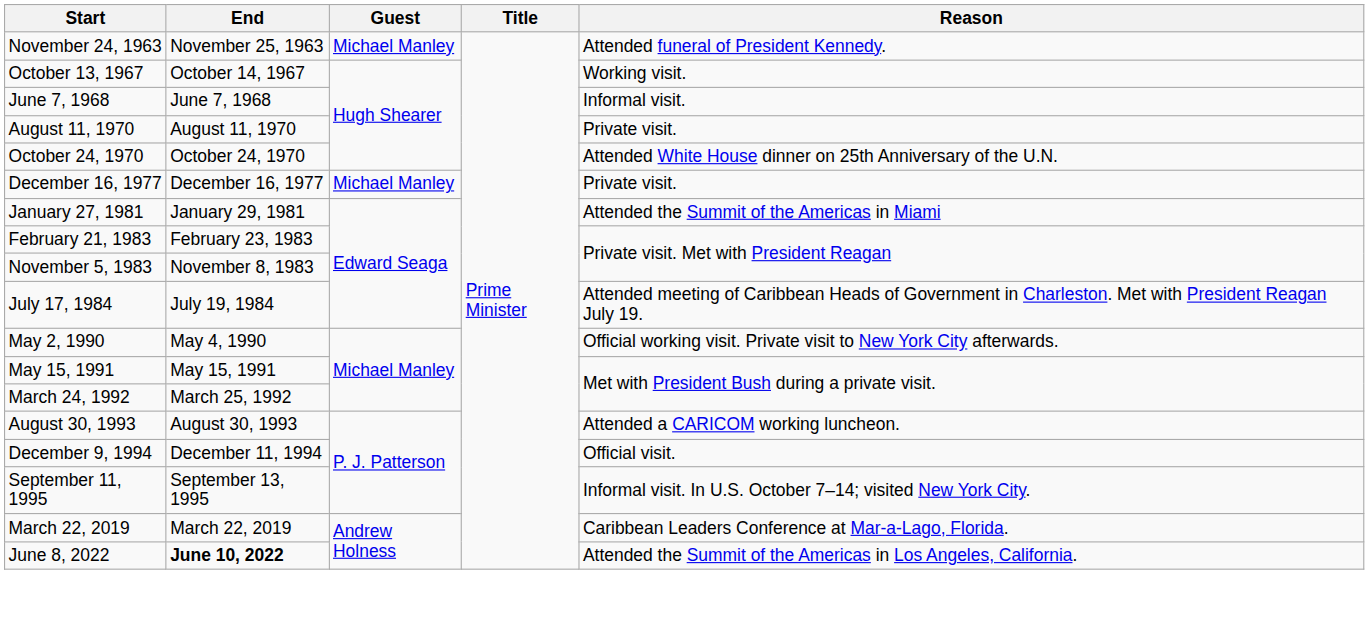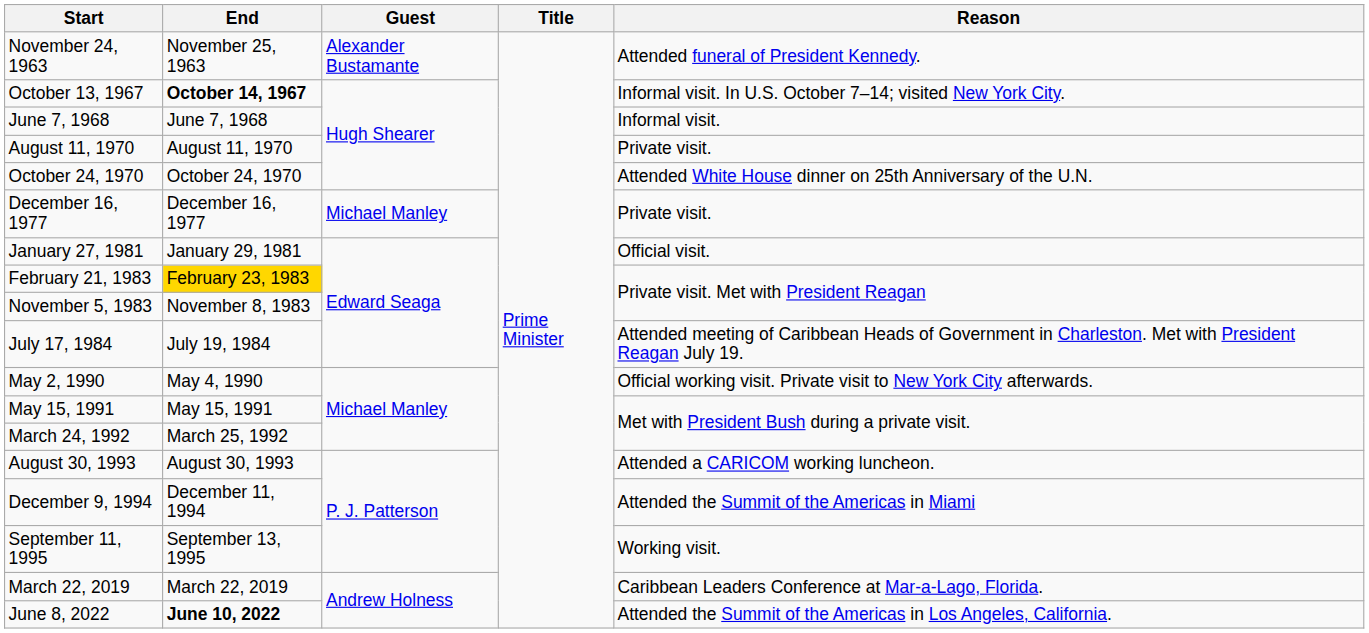(394, 45) Michael Manley -> (373, 55) Alexander Bustamante
(238, 73) normal -> (237, 93) bold
(635, 73) Working visit. -> (841, 93) Informal visit. In U.S. October 7–14; visited New York City.
(762, 211) Attended the Summit of the Americas in Miami -> (664, 251) Official visit.
(241, 239) no background -> (238, 278) gold background
(629, 452) Official visit. -> (796, 501) Attended the Summit of the Americas in Miami
(807, 490) Informal visit. In U.S. October 7–14; visited New York City. -> (669, 549) Working visit.
